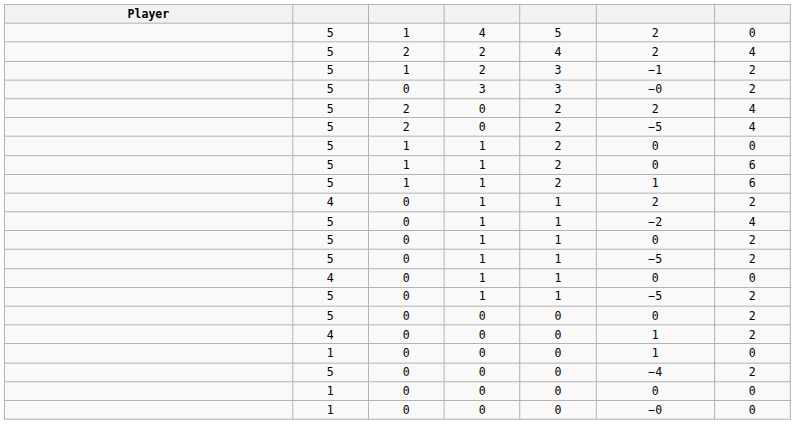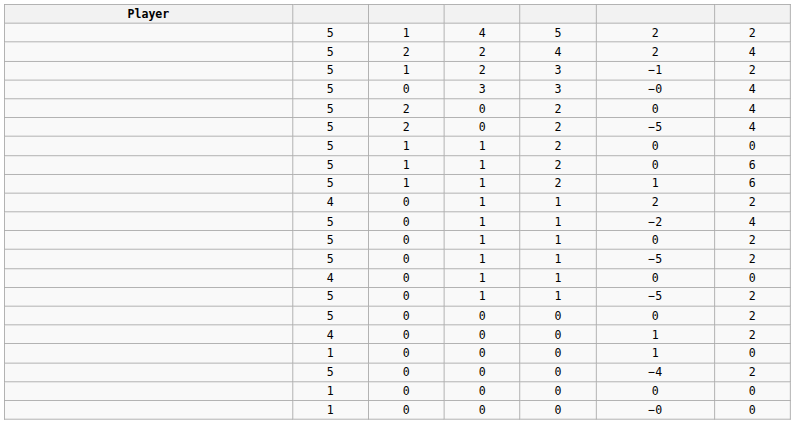(752, 33) 0 -> (752, 33) 2
(752, 89) 2 -> (752, 89) 4
(655, 108) 2 -> (655, 108) 0
